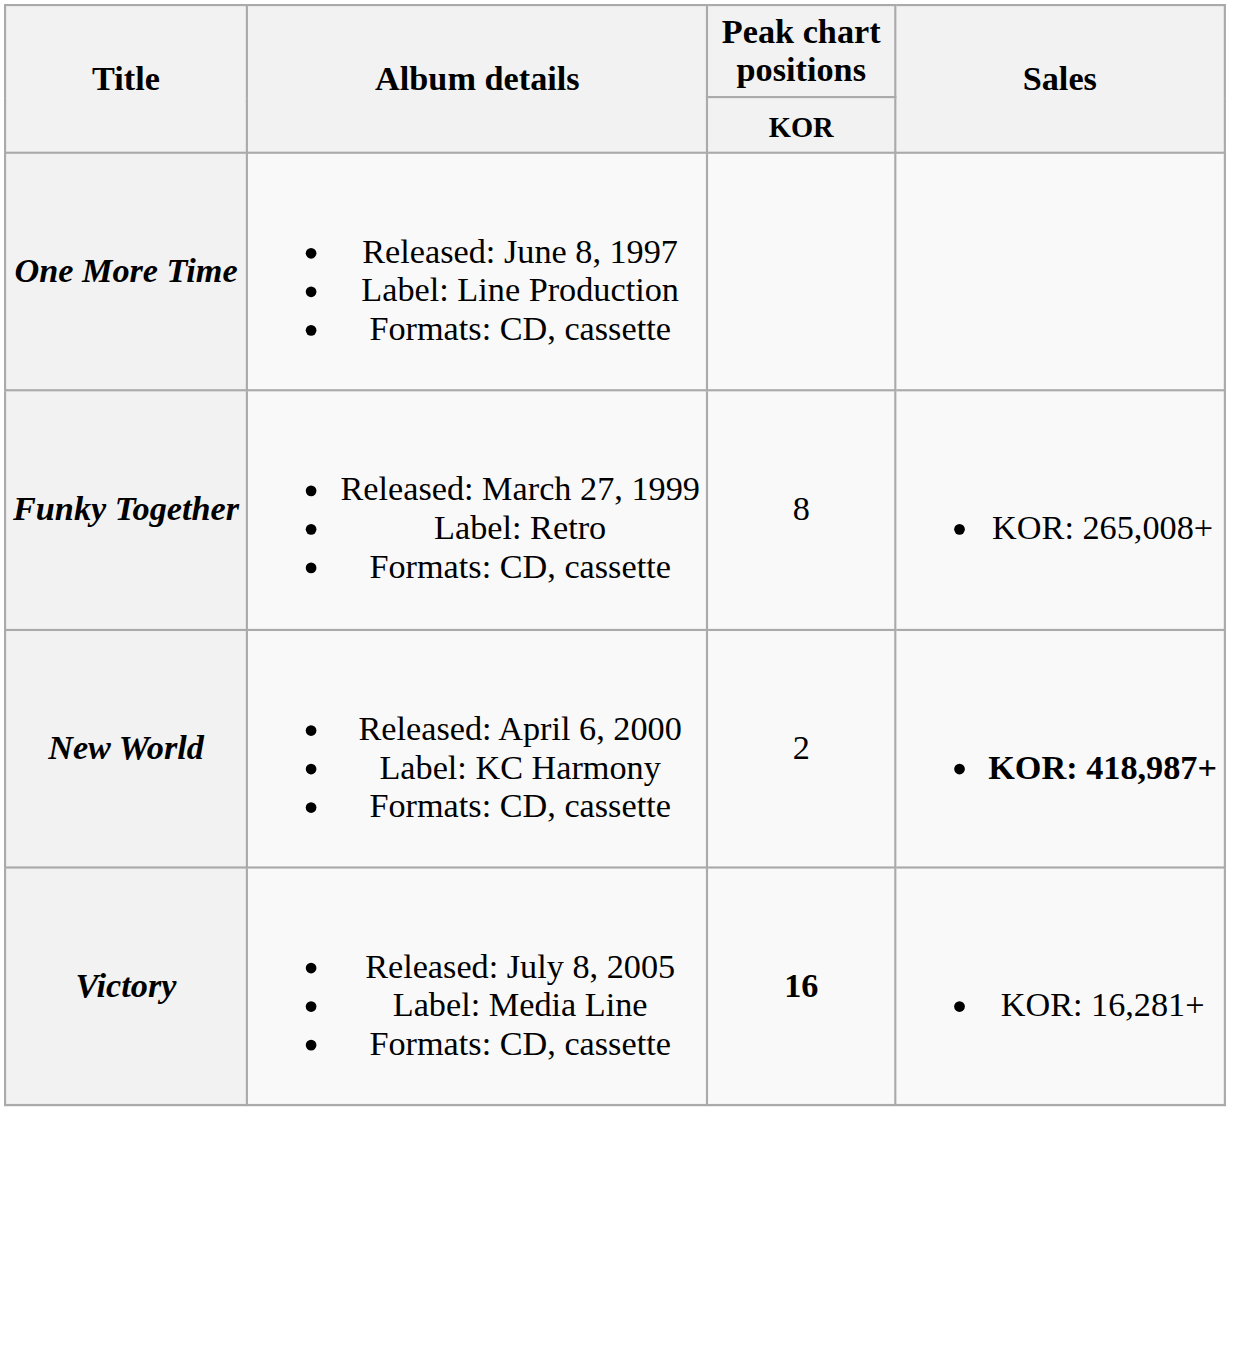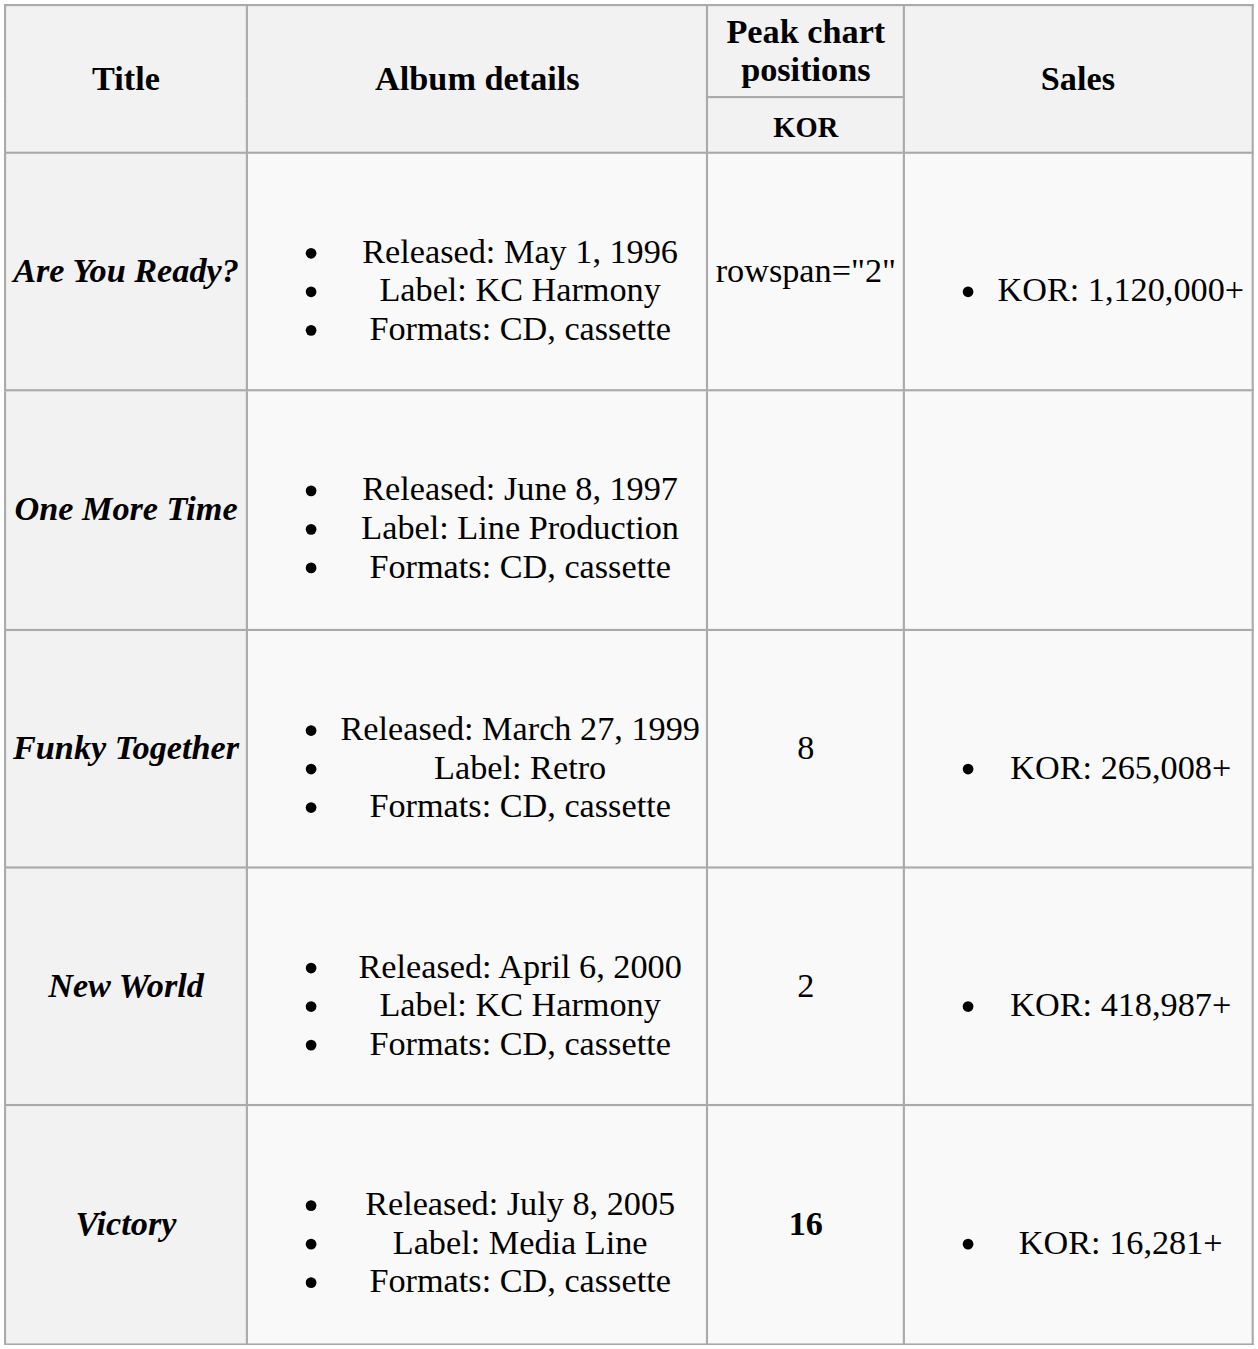+ row: (126, 270)
(1060, 767) bold -> (1078, 1006) normal
